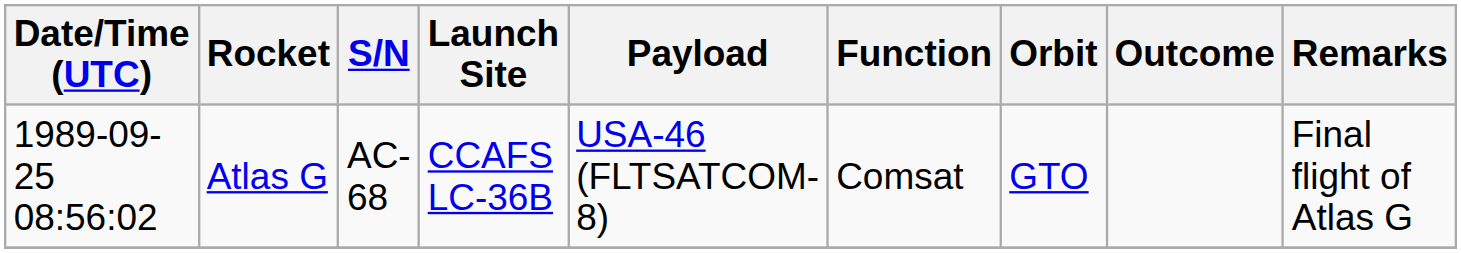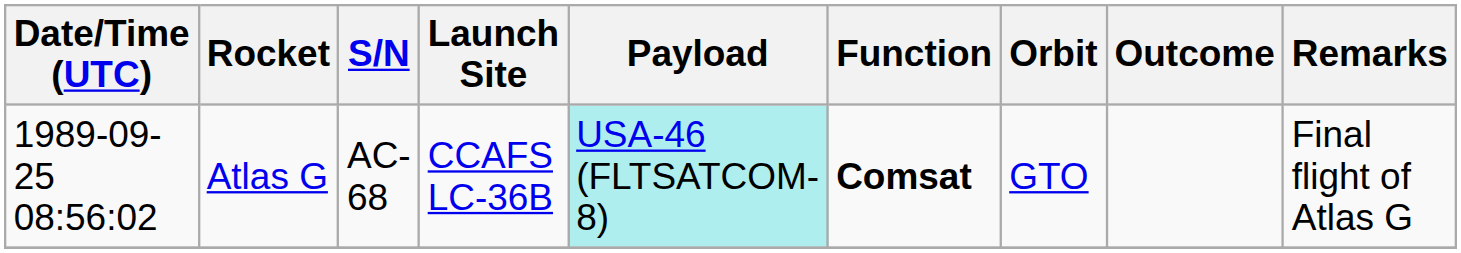(698, 175) no background -> (698, 175) paleturquoise background
(900, 175) normal -> (904, 175) bold
